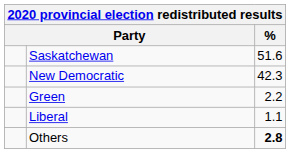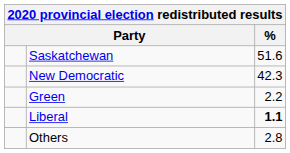(274, 117) normal -> (274, 117) bold
(274, 138) bold -> (274, 138) normal
